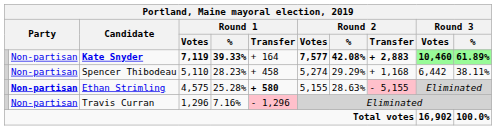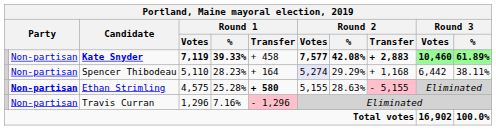(265, 57) + 164 -> (265, 57) + 458
(265, 72) + 458 -> (265, 72) + 164
(314, 72) no background -> (314, 72) lavender background
